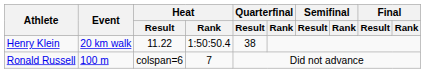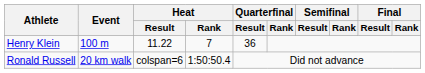(106, 44) 20 km walk -> (94, 44) 100 m
(209, 44) 1:50:50.4 -> (209, 44) 7
(250, 44) 38 -> (250, 44) 36
(94, 60) 100 m -> (106, 60) 20 km walk
(209, 60) 7 -> (209, 60) 1:50:50.4
